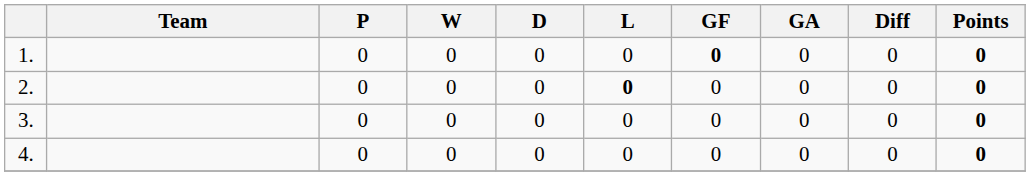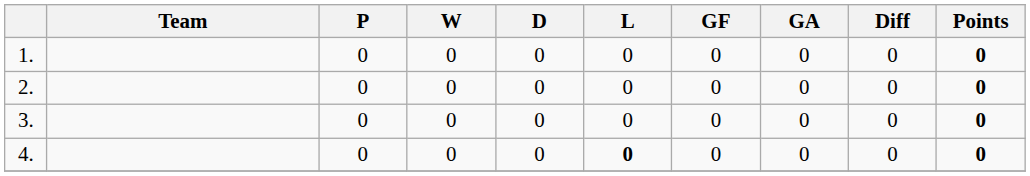(716, 54) bold -> (716, 54) normal
(628, 87) bold -> (628, 87) normal
(628, 154) normal -> (628, 154) bold
